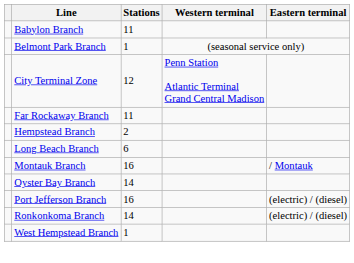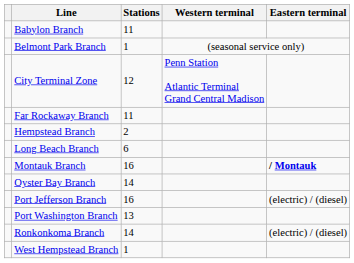(291, 165) normal -> (293, 165) bold
+ row: (66, 215)
